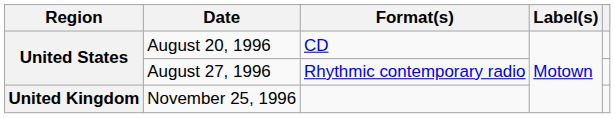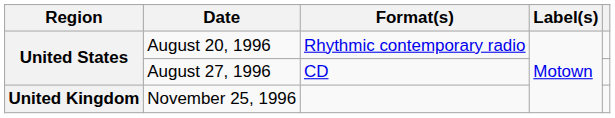(316, 44) CD -> (415, 44) Rhythmic contemporary radio
(415, 71) Rhythmic contemporary radio -> (316, 71) CD
